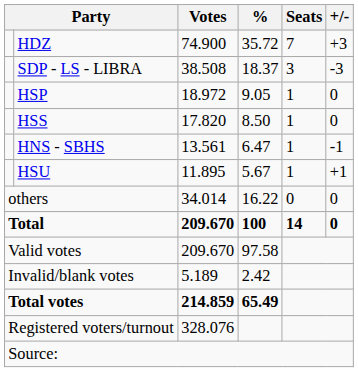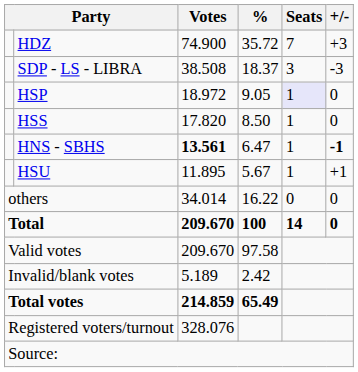(290, 95) no background -> (290, 95) lavender background
(204, 146) normal -> (204, 146) bold
(337, 146) normal -> (337, 146) bold
